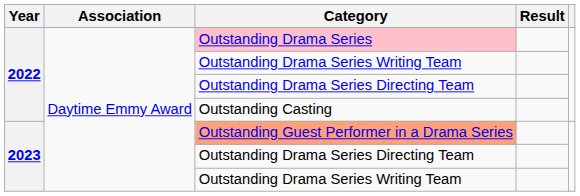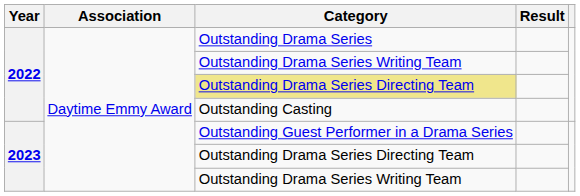(285, 39) pink background -> (285, 39) no background
(336, 86) no background -> (336, 86) khaki background
(356, 132) lightsalmon background -> (356, 132) no background
